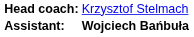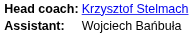(135, 26) bold -> (132, 26) normal
